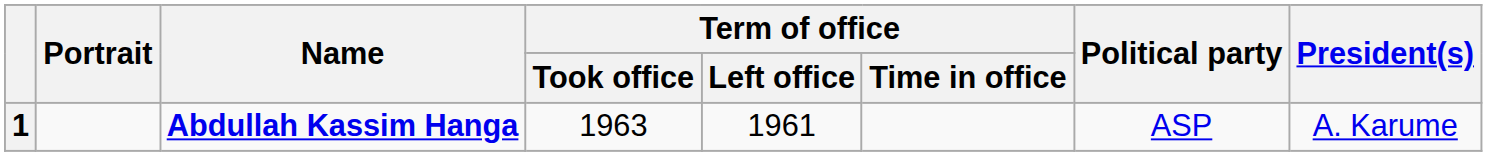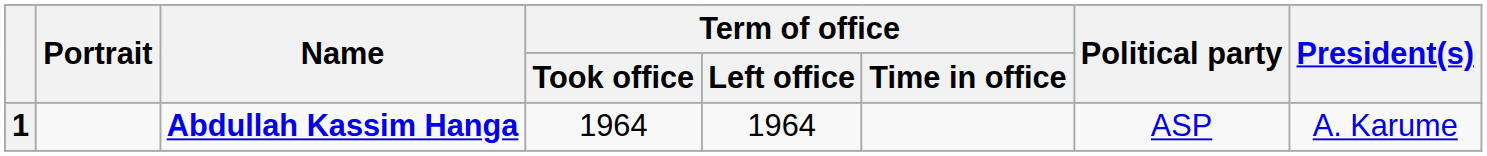(613, 126) 1963 -> (613, 126) 1964
(782, 126) 1961 -> (782, 126) 1964
